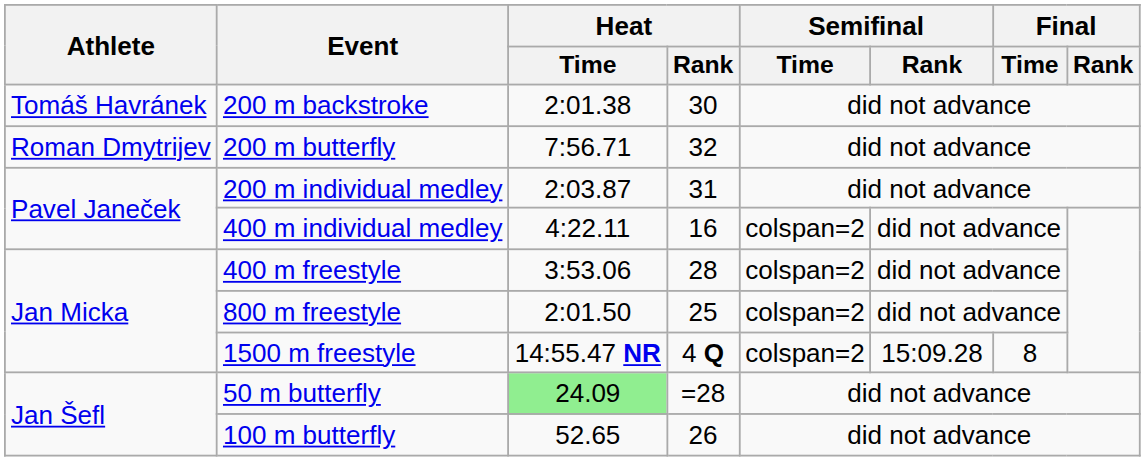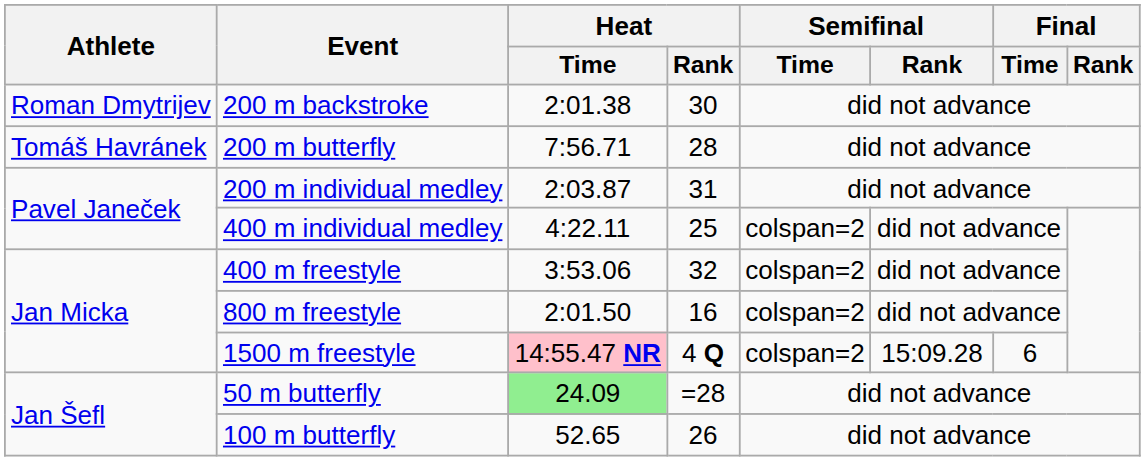(109, 106) Tomáš Havránek -> (111, 106) Roman Dmytrijev
(111, 147) Roman Dmytrijev -> (109, 147) Tomáš Havránek
(703, 147) 32 -> (703, 147) 28
(703, 229) 16 -> (703, 229) 25
(703, 271) 28 -> (703, 271) 32
(703, 312) 25 -> (703, 312) 16
(588, 353) no background -> (588, 353) pink background
(1030, 353) 8 -> (1030, 353) 6
